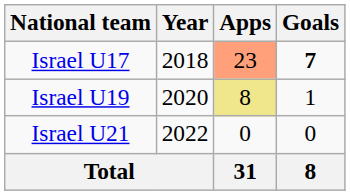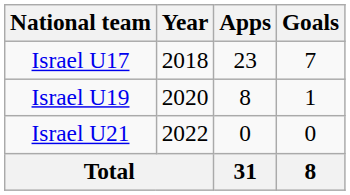(245, 60) lightsalmon background -> (245, 60) no background
(310, 60) bold -> (310, 60) normal
(245, 97) khaki background -> (245, 97) no background
